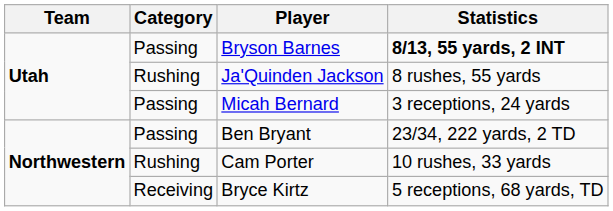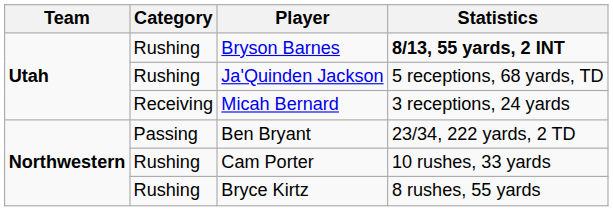(166, 47) Passing -> (167, 47) Rushing
(466, 76) 8 rushes, 55 yards -> (498, 76) 5 receptions, 68 yards, TD
(166, 104) Passing -> (173, 104) Receiving
(173, 190) Receiving -> (167, 190) Rushing
(498, 190) 5 receptions, 68 yards, TD -> (466, 190) 8 rushes, 55 yards
